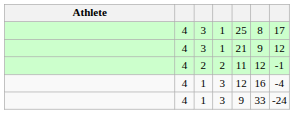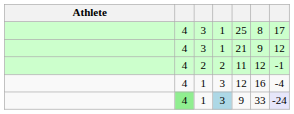(184, 100) no background -> (184, 100) lightgreen background
(222, 100) no background -> (222, 100) lightblue background
(279, 100) no background -> (279, 100) lavender background
